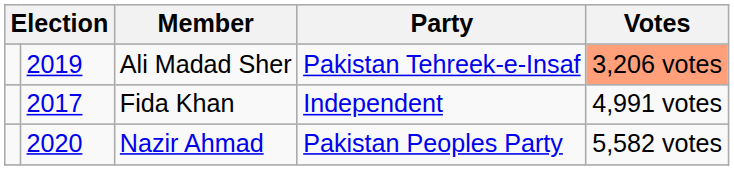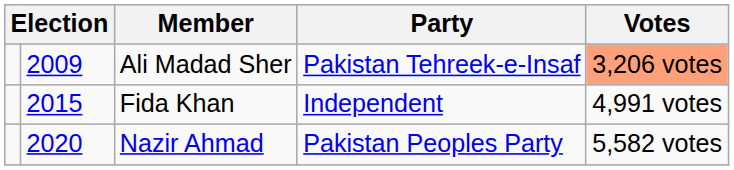(55, 64) 2019 -> (55, 64) 2009
(55, 104) 2017 -> (55, 104) 2015
